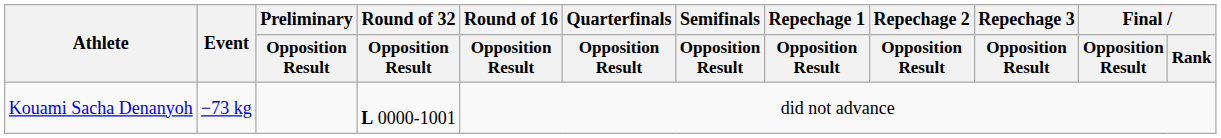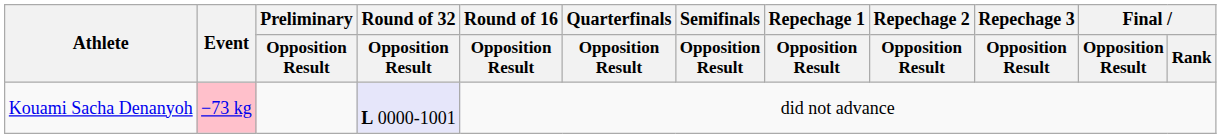(226, 108) no background -> (226, 108) pink background
(408, 118) no background -> (408, 118) lavender background
